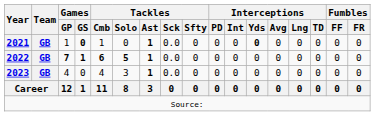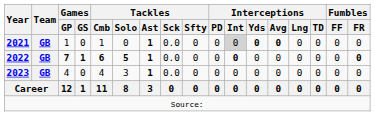(83, 42) bold -> (83, 42) normal
(235, 42) no background -> (235, 42) lightgrey background
(278, 42) normal -> (278, 42) bold
(235, 58) normal -> (235, 58) bold
(359, 58) normal -> (359, 58) bold
